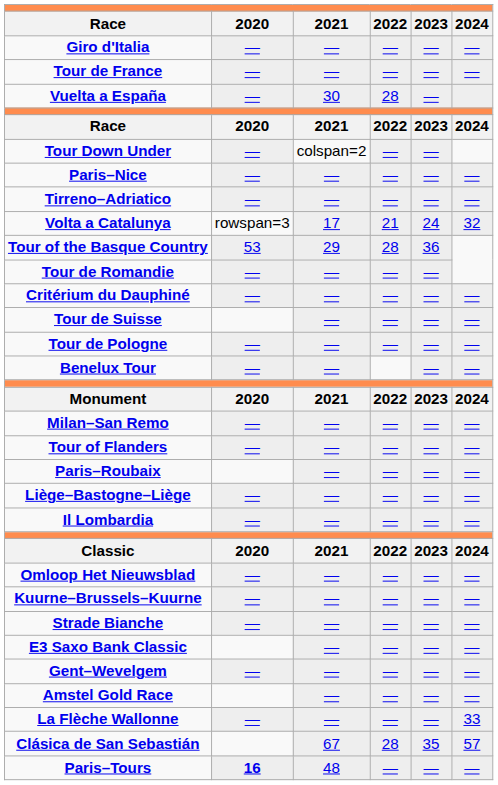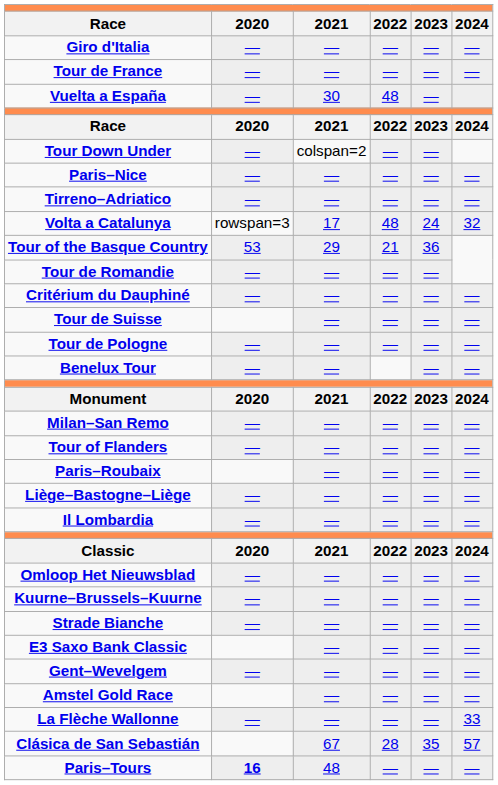(390, 95) 28 -> (390, 95) 48
(390, 223) 21 -> (390, 223) 48
(390, 247) 28 -> (390, 247) 21
